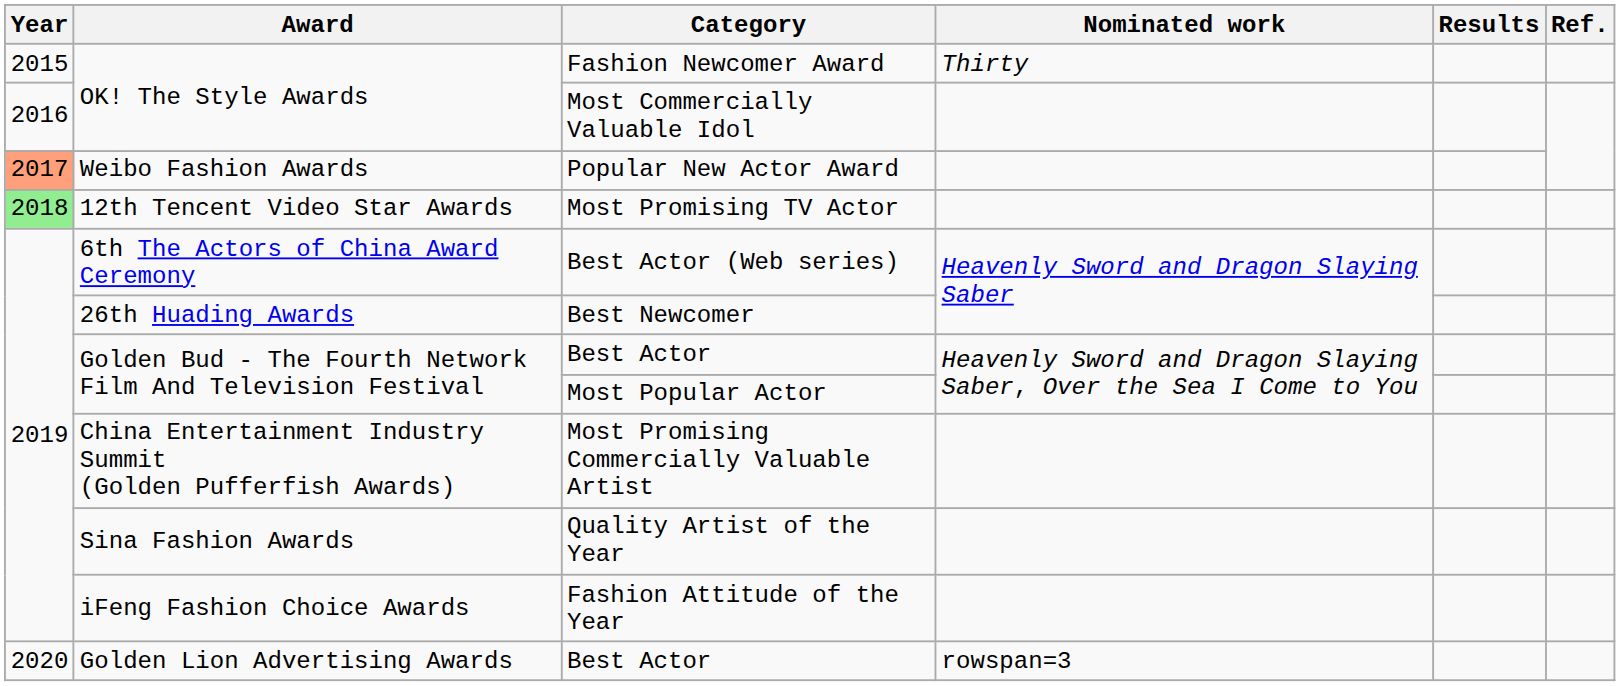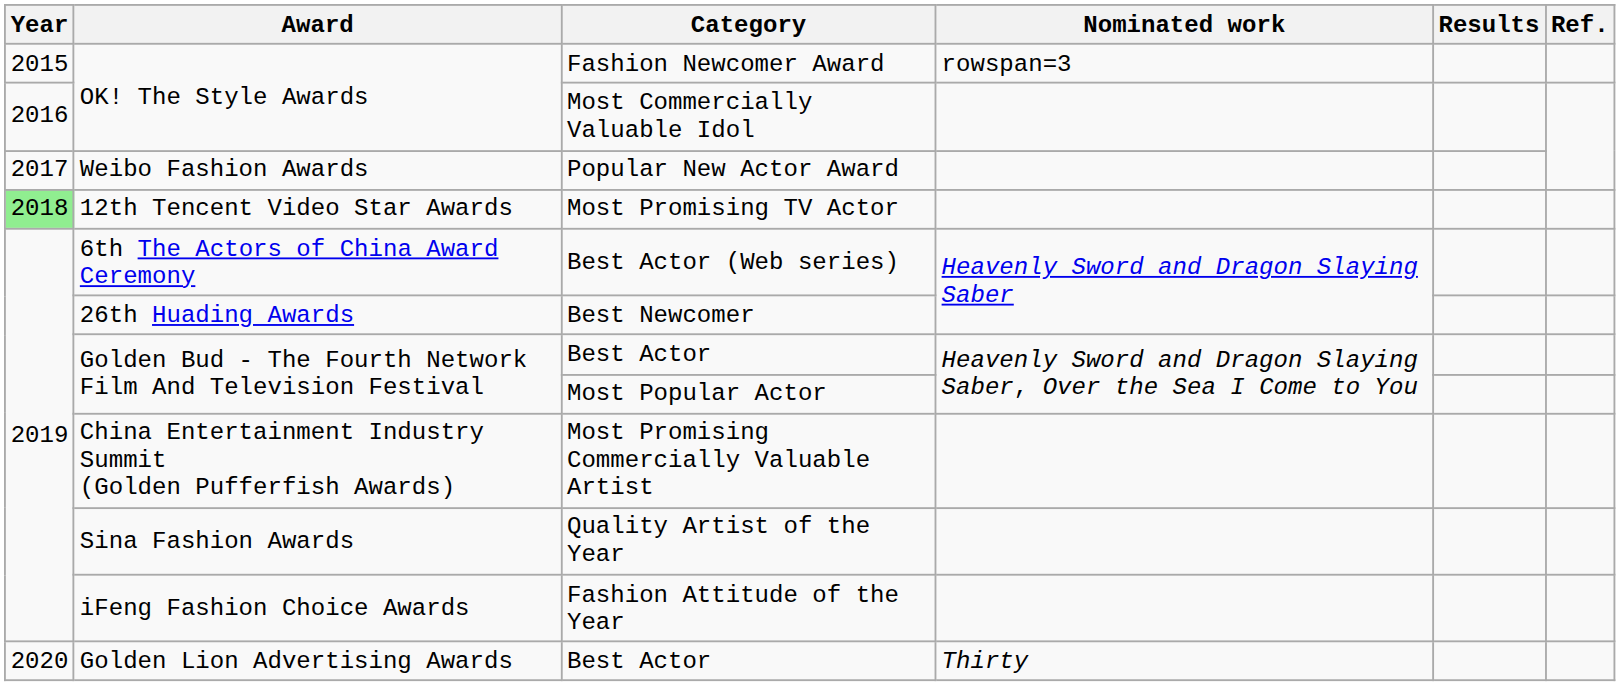(985, 64) Thirty -> (1007, 64) rowspan=3
(40, 170) lightsalmon background -> (40, 170) no background
(1007, 661) rowspan=3 -> (985, 661) Thirty
